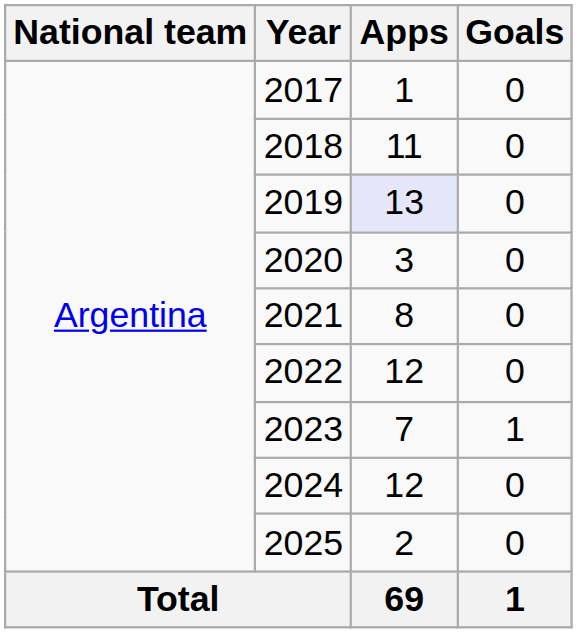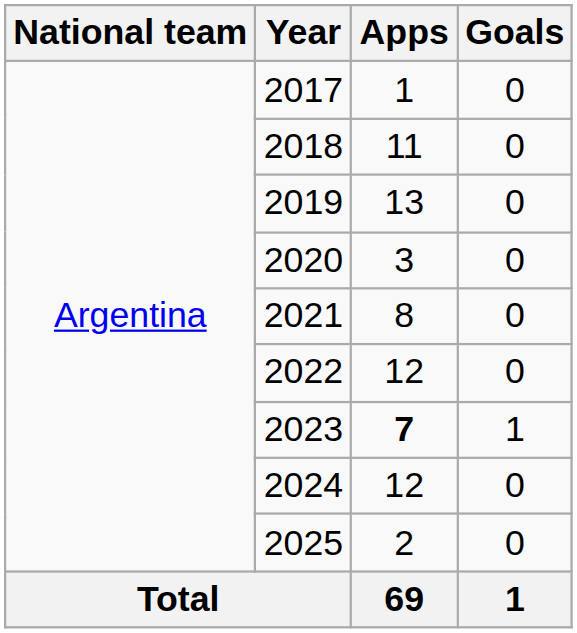(404, 202) lavender background -> (404, 202) no background
(404, 428) normal -> (404, 428) bold
